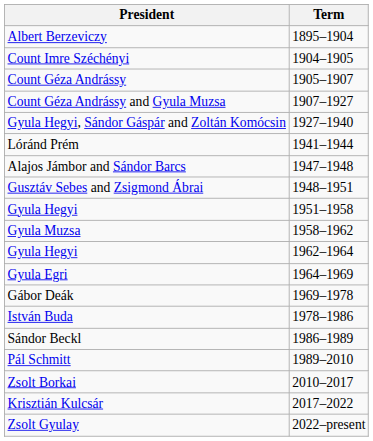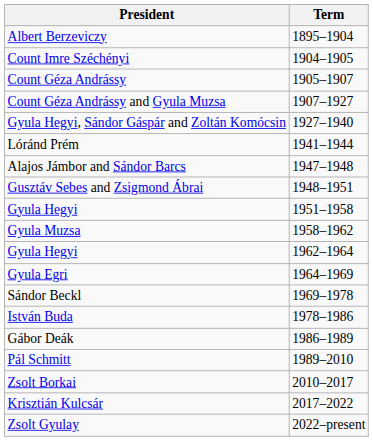(41, 295) Gábor Deák -> (44, 295) Sándor Beckl
(44, 338) Sándor Beckl -> (41, 338) Gábor Deák
